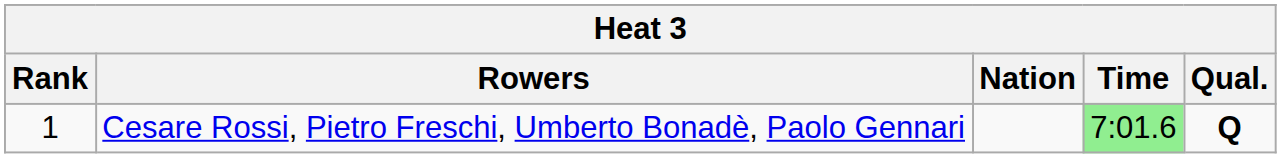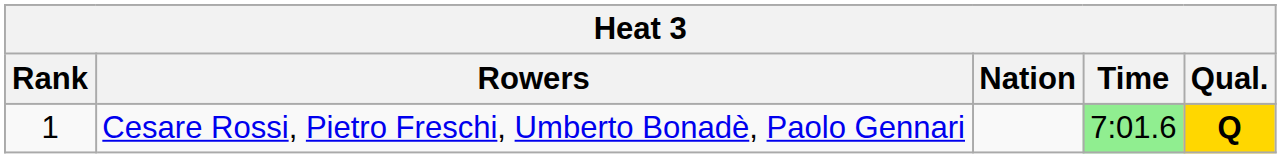(1230, 127) no background -> (1230, 127) gold background
